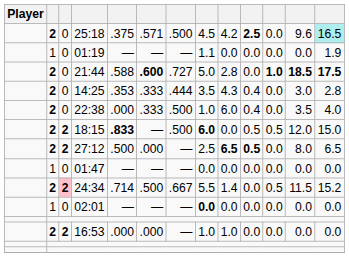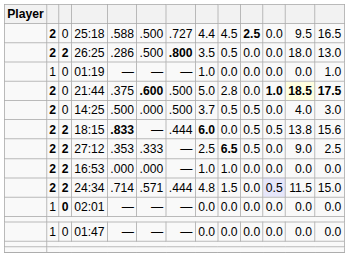(122, 33) .375 -> (122, 33) .588
(151, 33) .571 -> (151, 33) .500
(181, 33) .500 -> (181, 33) .727
(207, 33) 4.5 -> (207, 33) 4.4
(229, 33) 4.2 -> (229, 33) 4.5
(304, 33) 9.6 -> (304, 33) 9.5
(329, 33) paleturquoise background -> (329, 33) no background
+ row: (53, 53)
(207, 53) 1.1 -> (207, 72) 1.0
(333, 53) 1.9 -> (333, 72) 1.0
(122, 72) .588 -> (122, 91) .375
(181, 72) .727 -> (181, 91) .500
(300, 72) no background -> (300, 91) lightyellow background
(122, 91) .353 -> (122, 110) .500
(151, 91) .333 -> (151, 110) .000
(181, 91) .444 -> (181, 110) .500
(207, 91) 3.5 -> (207, 110) 3.7
(229, 91) 4.3 -> (229, 110) 0.5
(252, 91) 0.4 -> (252, 110) 0.5
(304, 91) 3.0 -> (304, 110) 4.0
(333, 91) 2.8 -> (333, 110) 3.0
- row: (53, 110)
(181, 130) .500 -> (181, 130) .444
(300, 130) 12.0 -> (300, 130) 13.8
(329, 130) 15.0 -> (329, 130) 15.6
(122, 149) .500 -> (122, 149) .353
(151, 149) .000 -> (151, 149) .333
(252, 149) bold -> (252, 149) normal
(304, 149) 8.0 -> (304, 149) 9.0
(333, 149) 6.5 -> (333, 149) 2.5
rows swapped: (53, 232) <-> (53, 168)
(65, 187) pink background -> (65, 187) no background
(151, 187) .500 -> (151, 187) .571
(181, 187) .667 -> (181, 187) .444
(207, 187) 5.5 -> (207, 187) 4.8
(229, 187) 1.4 -> (229, 187) 1.5
(274, 187) no background -> (274, 187) lavender background
(329, 187) 15.2 -> (329, 187) 15.0
(65, 207) normal -> (65, 207) bold
(207, 207) bold -> (207, 207) normal
